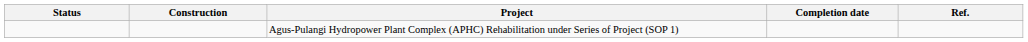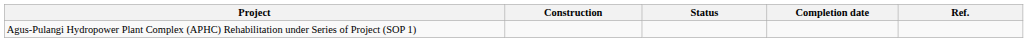columns swapped: (517, 12) <-> (67, 12)
